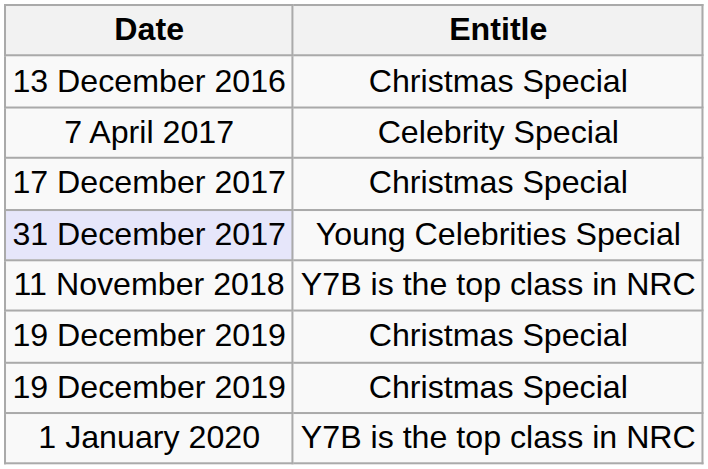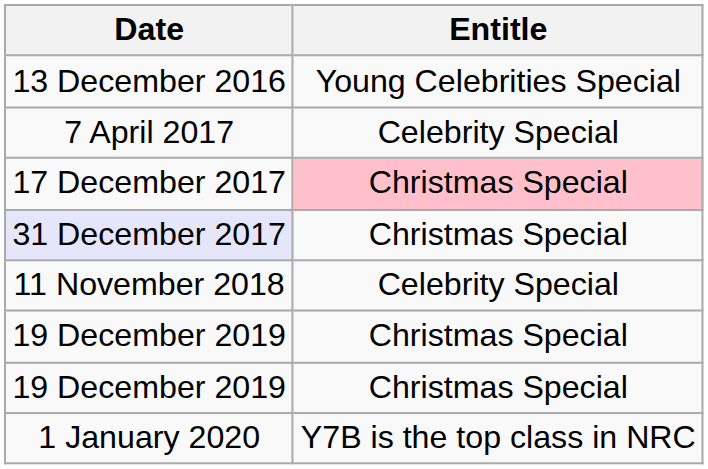(498, 81) Christmas Special -> (498, 81) Young Celebrities Special
(498, 183) no background -> (498, 183) pink background
(498, 234) Young Celebrities Special -> (498, 234) Christmas Special
(498, 285) Y7B is the top class in NRC -> (498, 285) Celebrity Special
